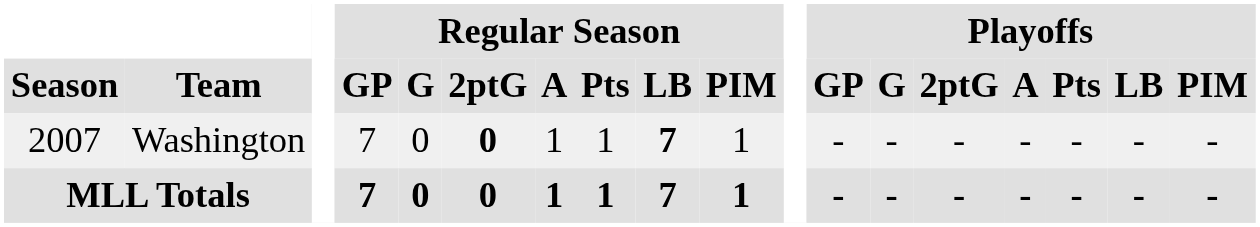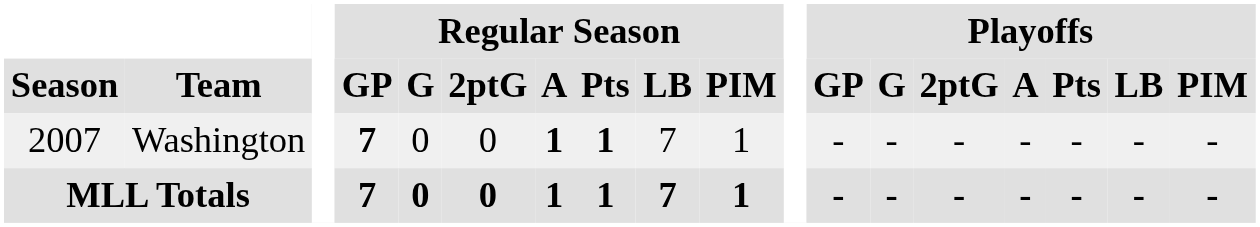(367, 140) normal -> (367, 140) bold
(488, 140) bold -> (488, 140) normal
(554, 140) normal -> (554, 140) bold
(605, 140) normal -> (605, 140) bold
(668, 140) bold -> (668, 140) normal
